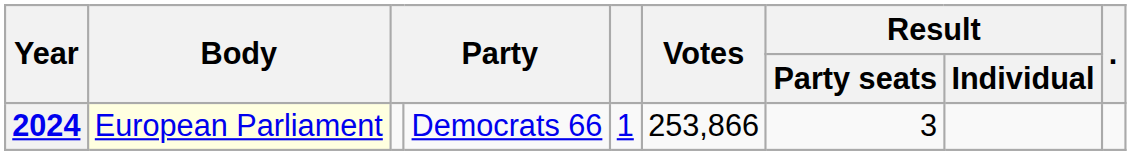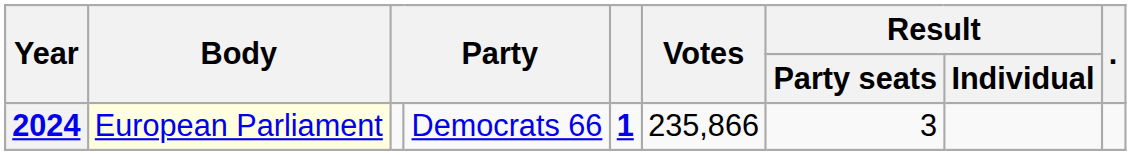(625, 127) normal -> (625, 127) bold
(704, 127) 253,866 -> (704, 127) 235,866
